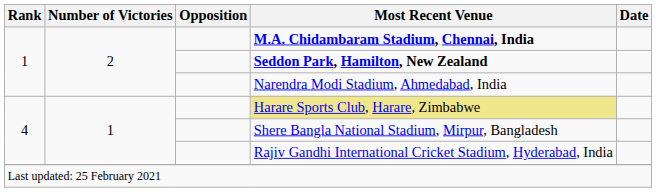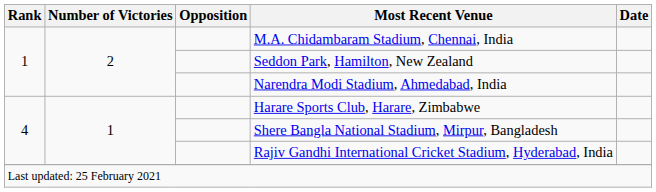(394, 38) bold -> (383, 38) normal
(371, 61) bold -> (363, 61) normal
(367, 107) khaki background -> (367, 107) no background
